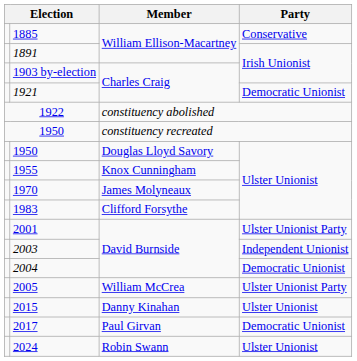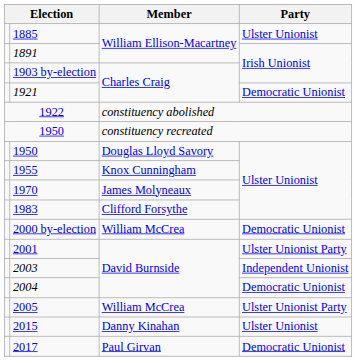(275, 33) Conservative -> (280, 33) Ulster Unionist
+ row: (54, 229)
- row: (25, 346)
